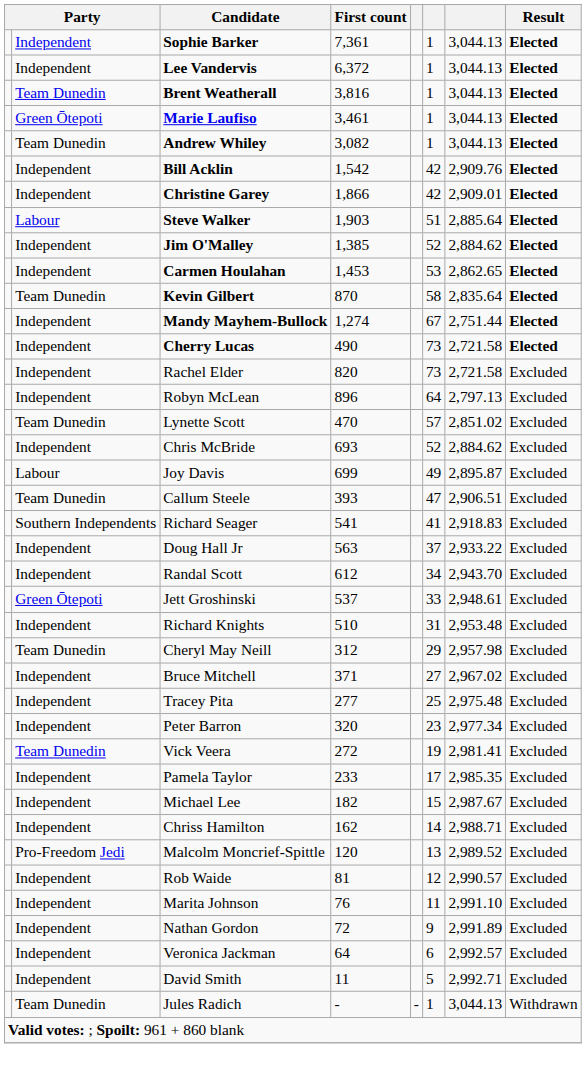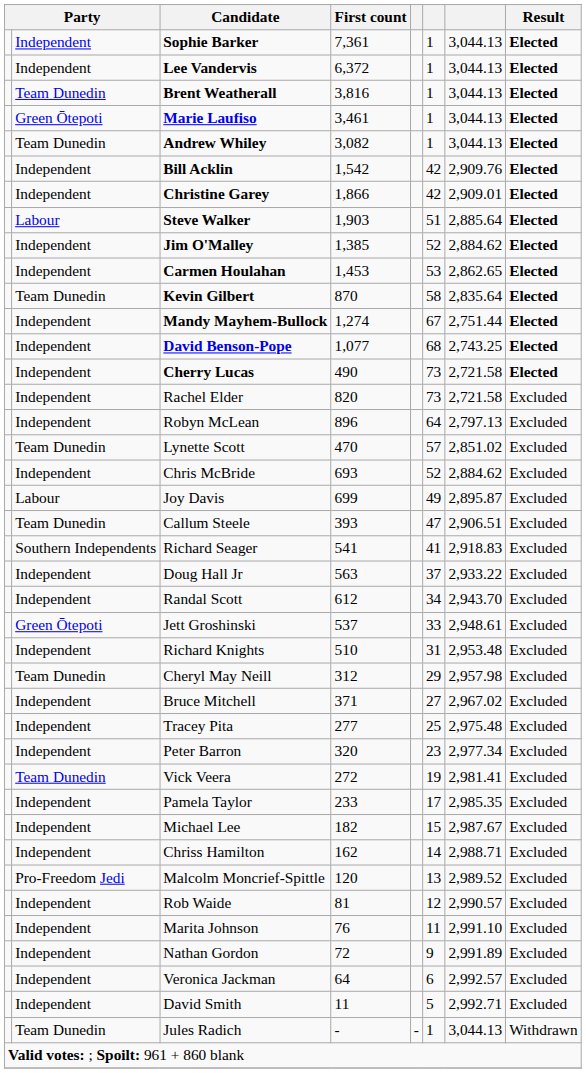+ row: (227, 346)
